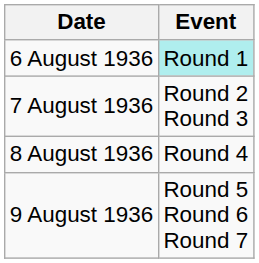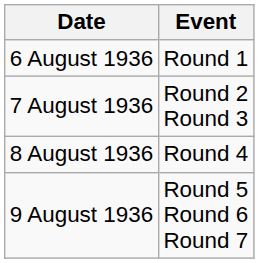(206, 57) paleturquoise background -> (206, 57) no background
